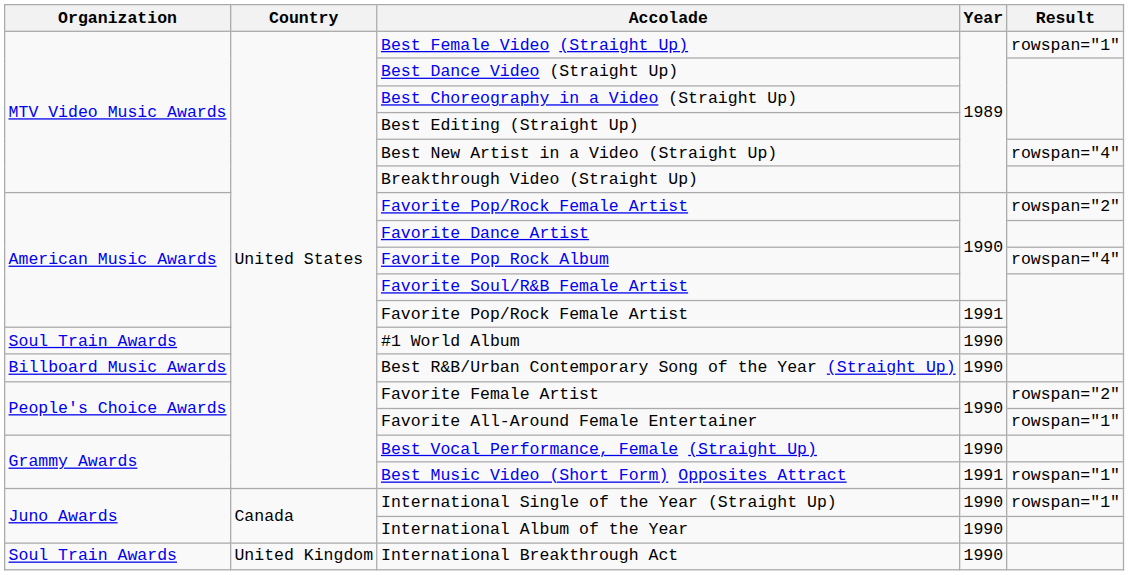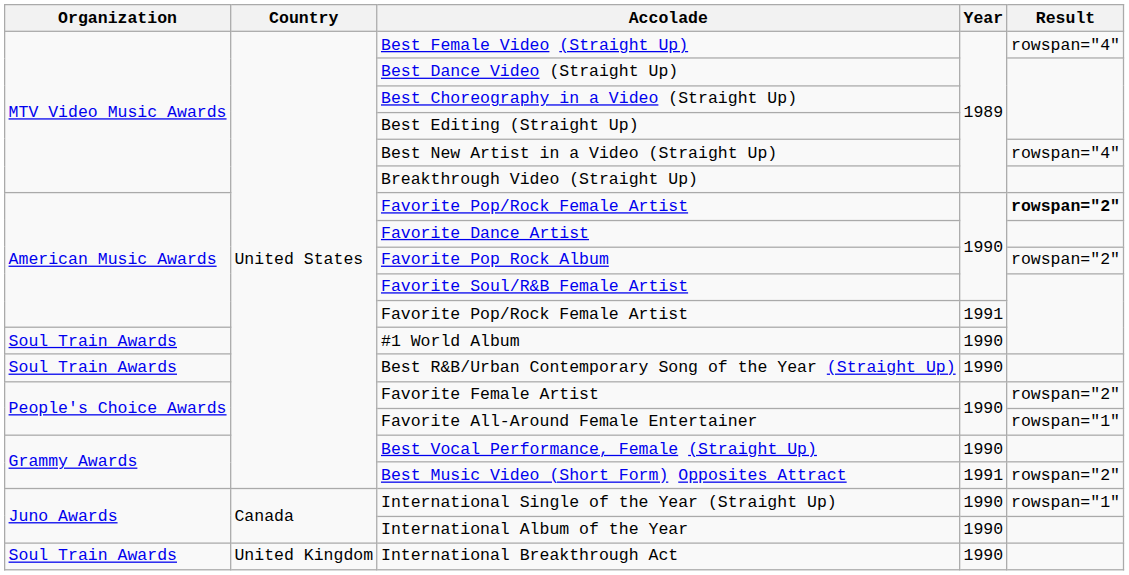(1065, 45) rowspan="1" -> (1065, 45) rowspan="4"
(1065, 206) normal -> (1065, 206) bold
(1065, 260) rowspan="4" -> (1065, 260) rowspan="2"
(118, 368) Billboard Music Awards -> (93, 368) Soul Train Awards
(1065, 476) rowspan="1" -> (1065, 476) rowspan="2"
